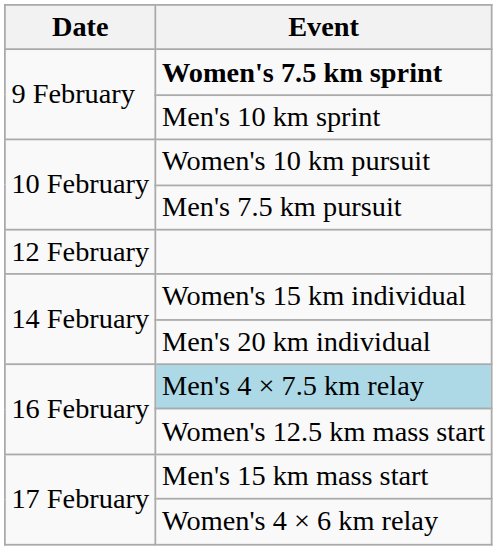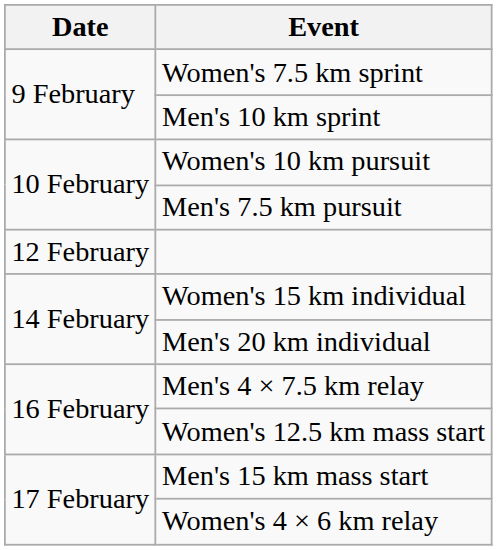(302, 71) bold -> (293, 71) normal
(293, 386) lightblue background -> (293, 386) no background
